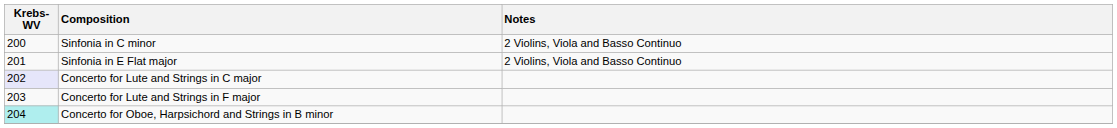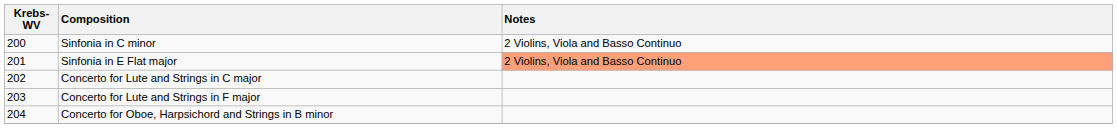(593, 61) no background -> (593, 61) lightsalmon background
(16, 79) lavender background -> (16, 79) no background
(16, 114) paleturquoise background -> (16, 114) no background
